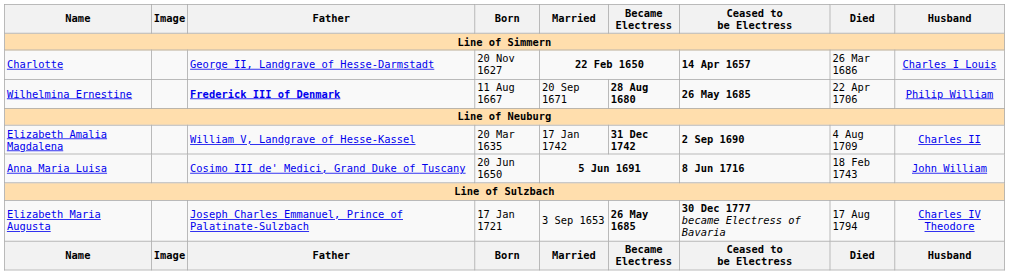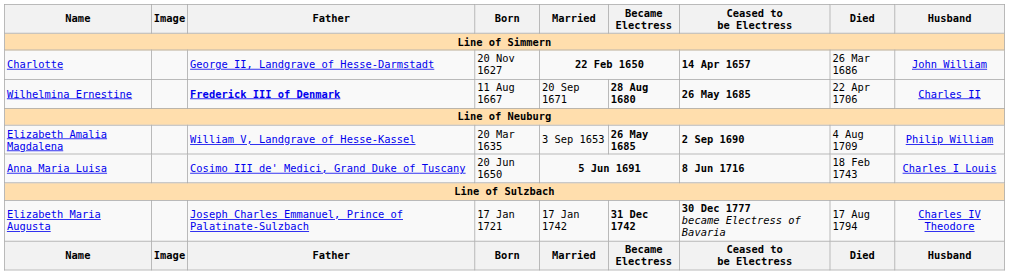(950, 65) Charles I Louis -> (950, 65) John William
(950, 94) Philip William -> (950, 94) Charles II
(561, 140) 17 Jan 1742 -> (573, 140) 3 Sep 1653
(629, 140) 31 Dec 1742 -> (629, 140) 26 May 1685
(950, 140) Charles II -> (950, 140) Philip William
(950, 169) John William -> (950, 169) Charles I Louis
(573, 220) 3 Sep 1653 -> (561, 220) 17 Jan 1742
(629, 220) 26 May 1685 -> (629, 220) 31 Dec 1742
